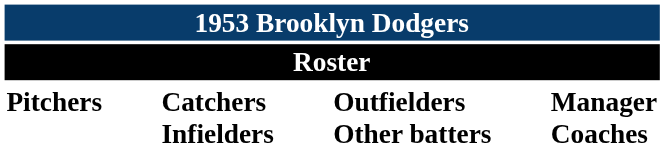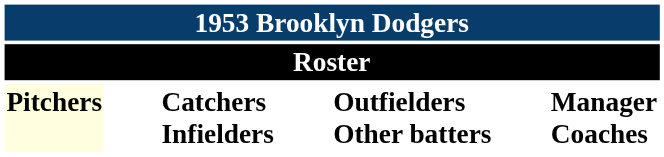(54, 101) no background -> (54, 101) lightyellow background
